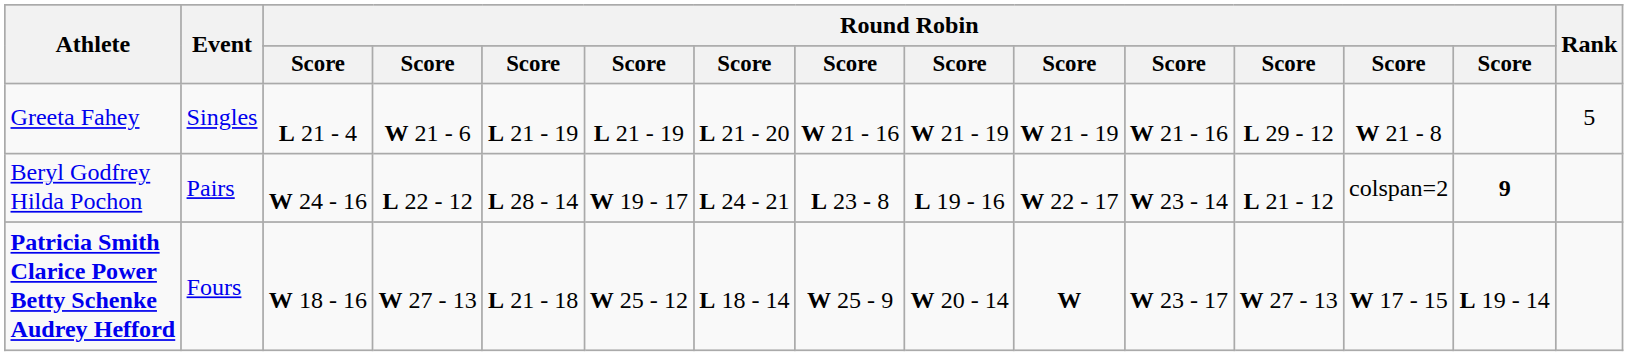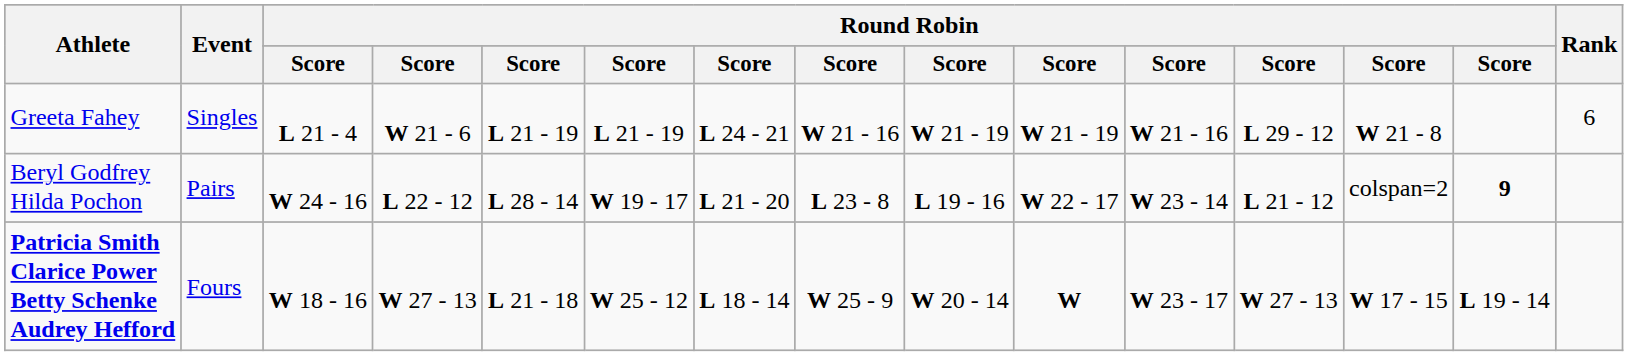(744, 132) L 21 - 20 -> (744, 132) L 24 - 21
(1589, 117) 5 -> (1589, 117) 6
(744, 201) L 24 - 21 -> (744, 201) L 21 - 20
